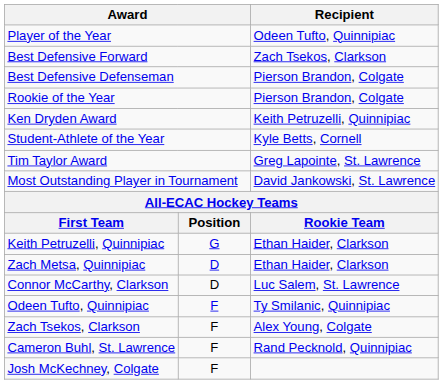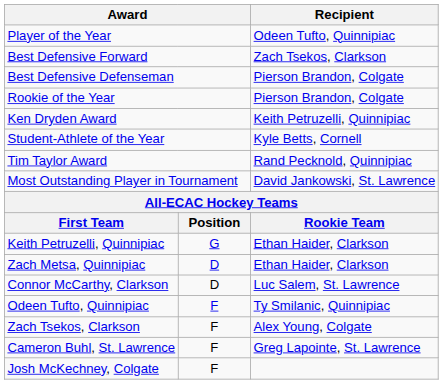(337, 160) Greg Lapointe, St. Lawrence -> (333, 160) Rand Pecknold, Quinnipiac
(333, 347) Rand Pecknold, Quinnipiac -> (337, 347) Greg Lapointe, St. Lawrence
